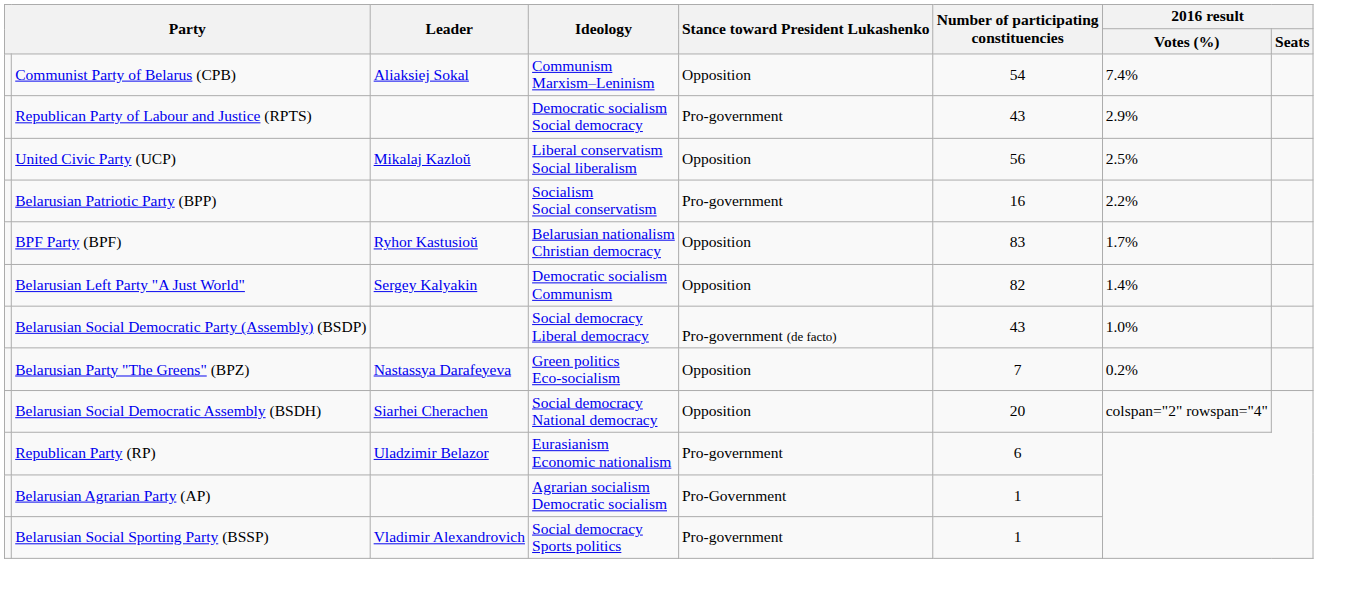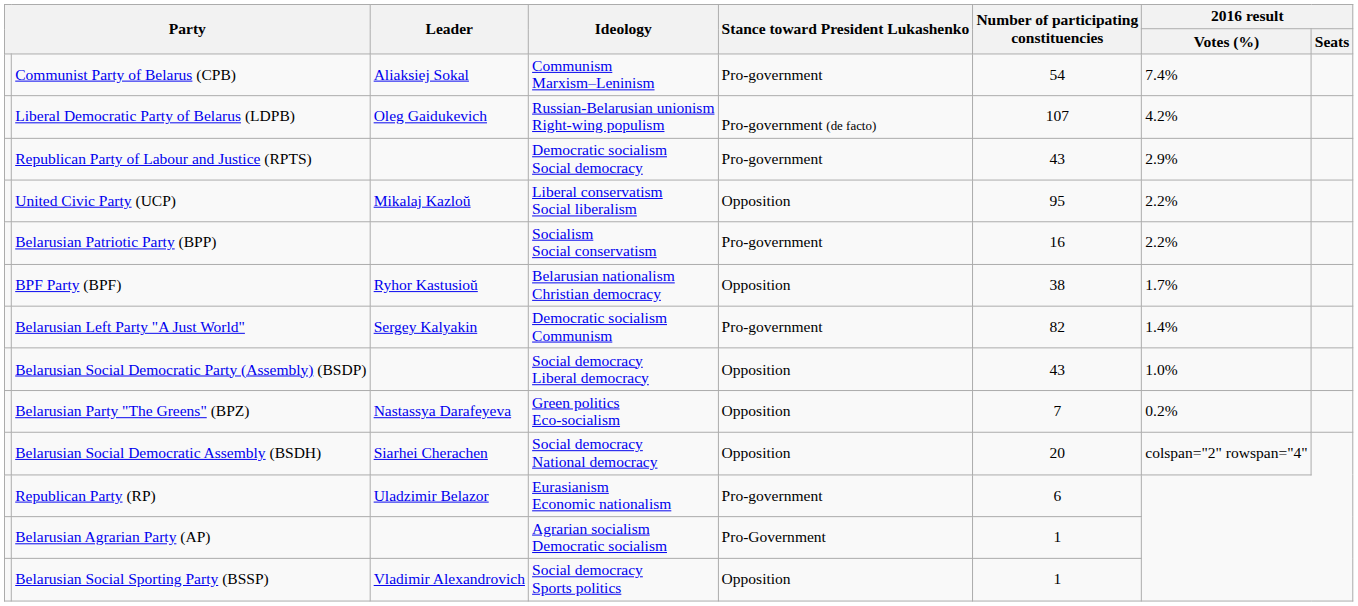(716, 74) Opposition -> (772, 74) Pro-government
+ row: (155, 116)
(1018, 158) 56 -> (1057, 200) 95
(1122, 158) 2.5% -> (1162, 200) 2.2%
(1018, 243) 83 -> (1057, 285) 38
(716, 285) Opposition -> (772, 327) Pro-government
(759, 335) Pro-government (de facto) -> (756, 369) Opposition
(732, 537) Pro-government -> (756, 579) Opposition
